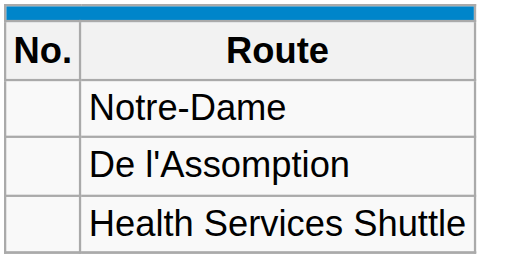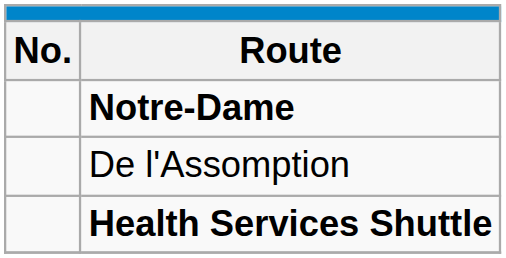(188, 107) normal -> (192, 107) bold
(278, 222) normal -> (291, 222) bold
